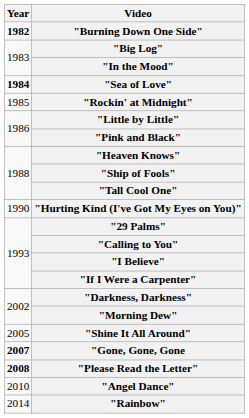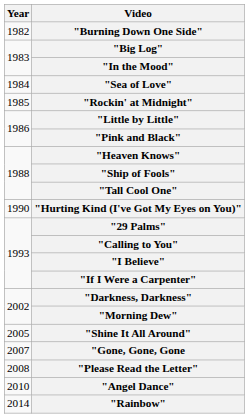(18, 31) bold -> (18, 31) normal
(18, 84) bold -> (18, 84) normal
(18, 350) bold -> (18, 350) normal
(18, 368) bold -> (18, 368) normal
